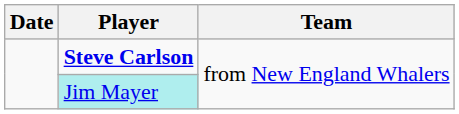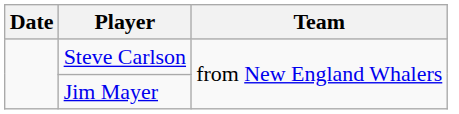(128, 56) bold -> (125, 56) normal
(111, 91) paleturquoise background -> (111, 91) no background
